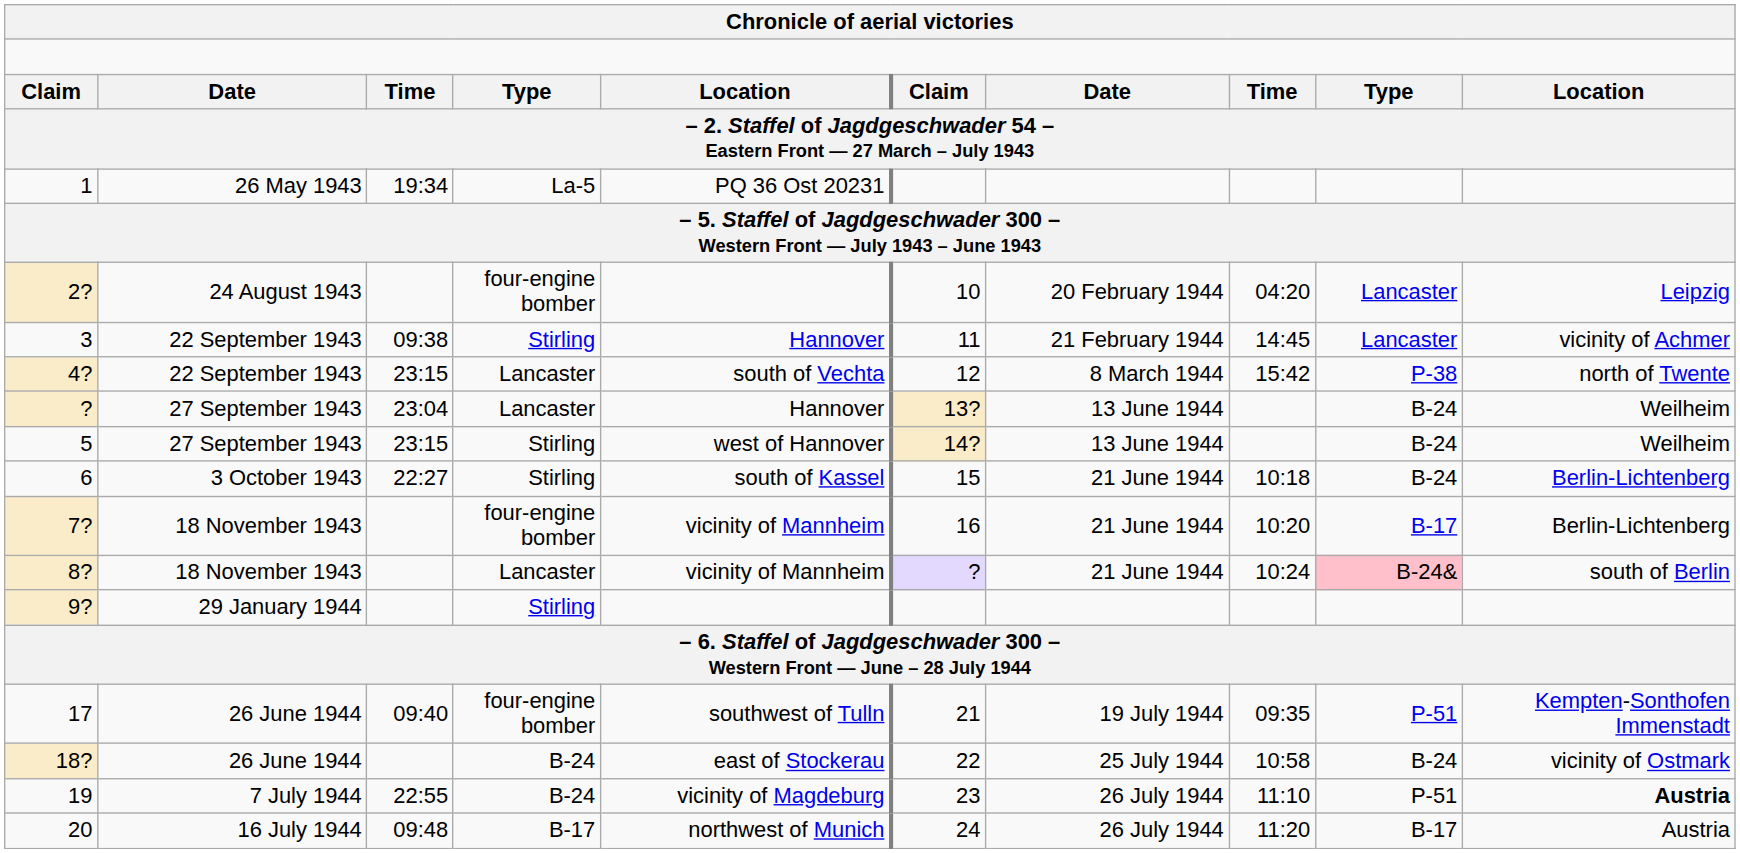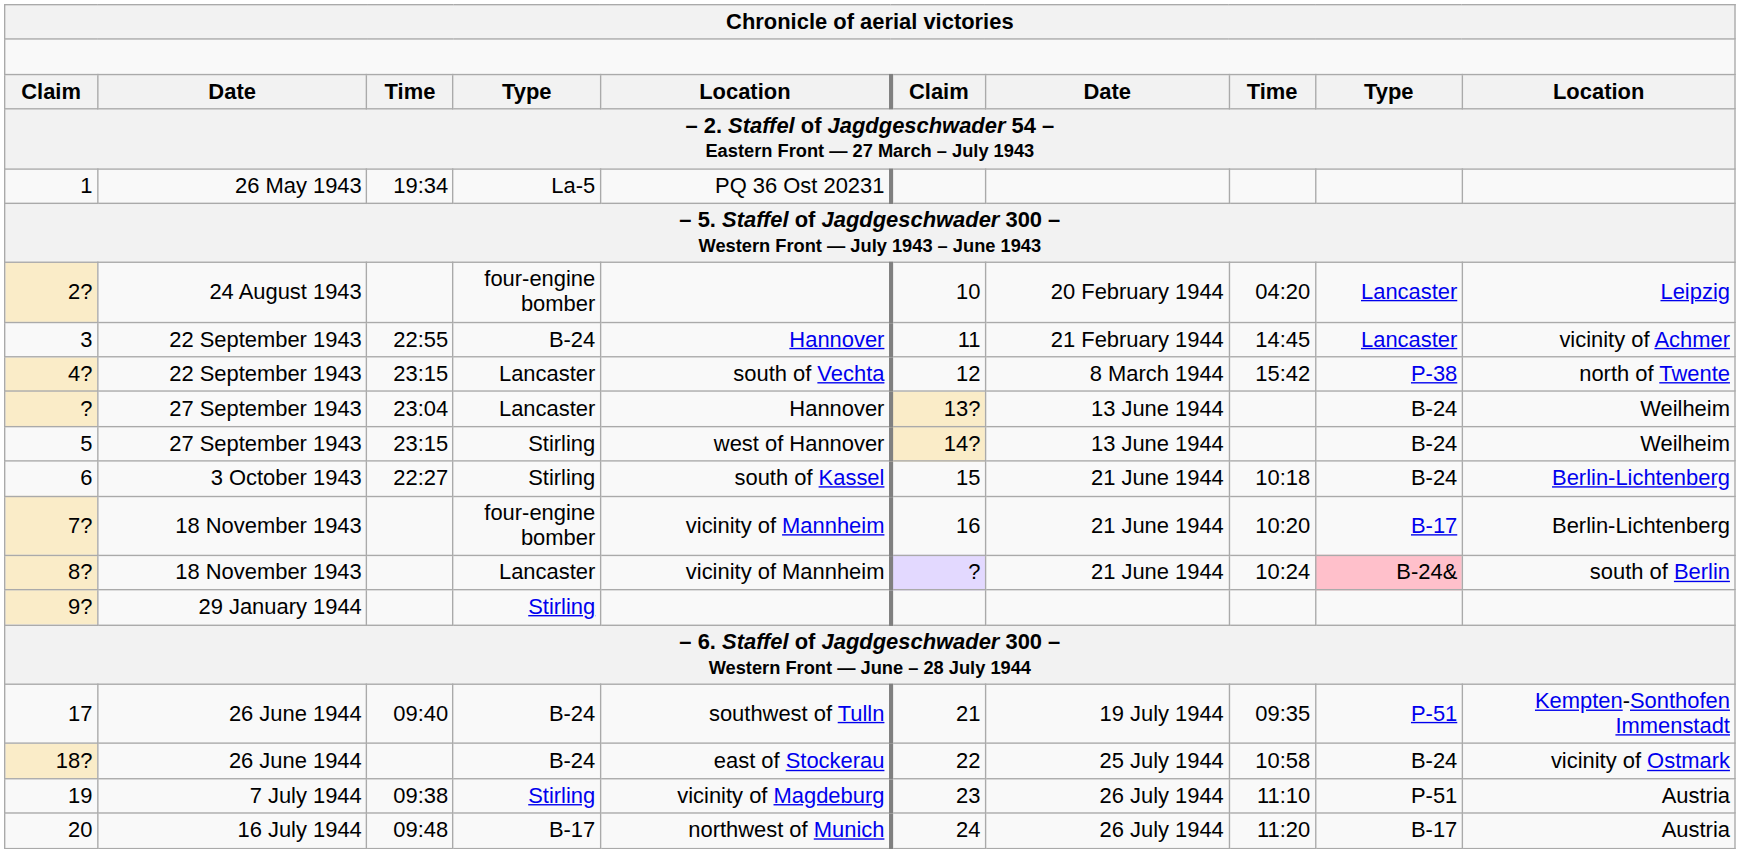(421, 339) 09:38 -> (421, 339) 22:55
(562, 339) Stirling -> (572, 339) B-24
(540, 713) four-engine bomber -> (572, 713) B-24
(421, 795) 22:55 -> (421, 795) 09:38
(572, 795) B-24 -> (562, 795) Stirling
(1692, 795) bold -> (1696, 795) normal
